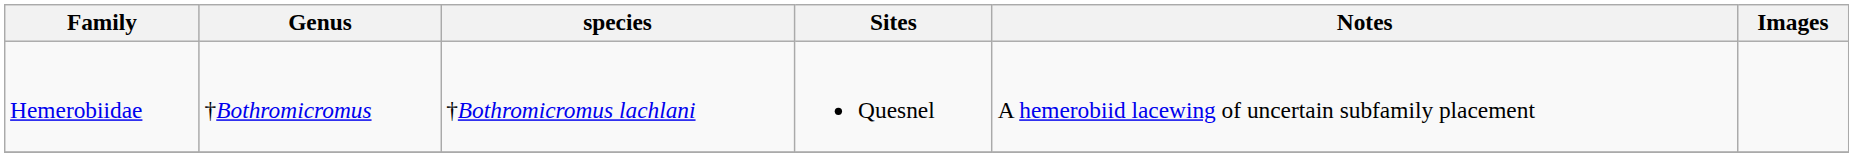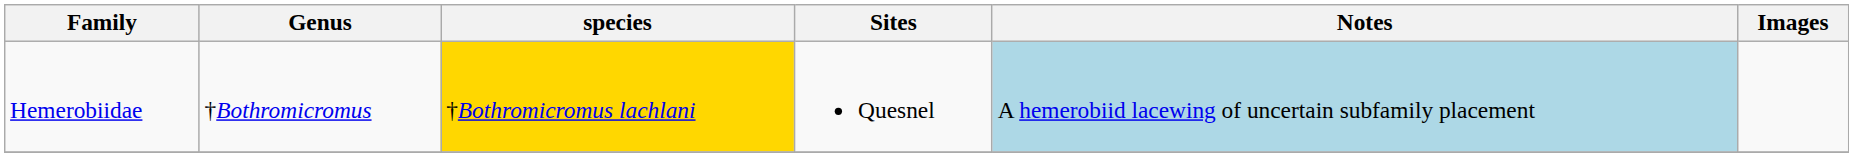(571, 109) no background -> (571, 109) gold background
(1266, 109) no background -> (1266, 109) lightblue background
